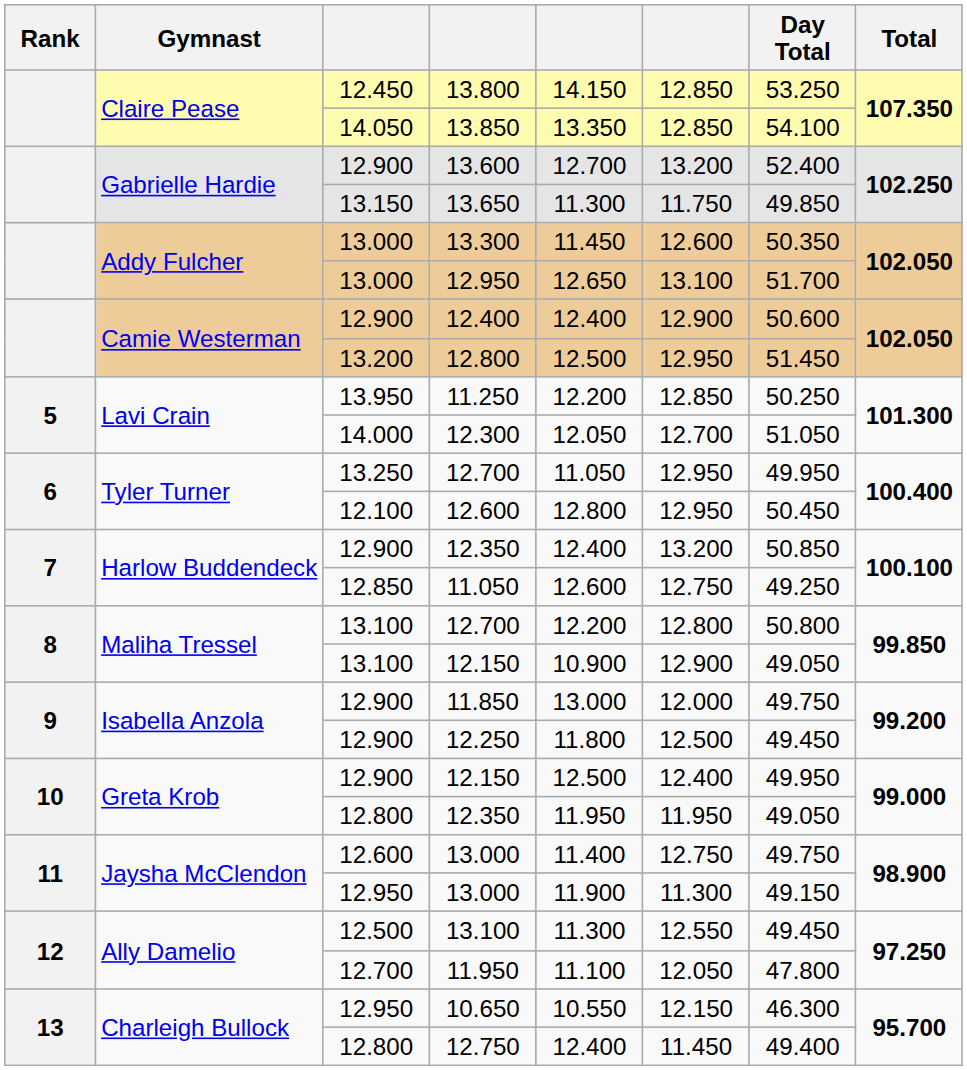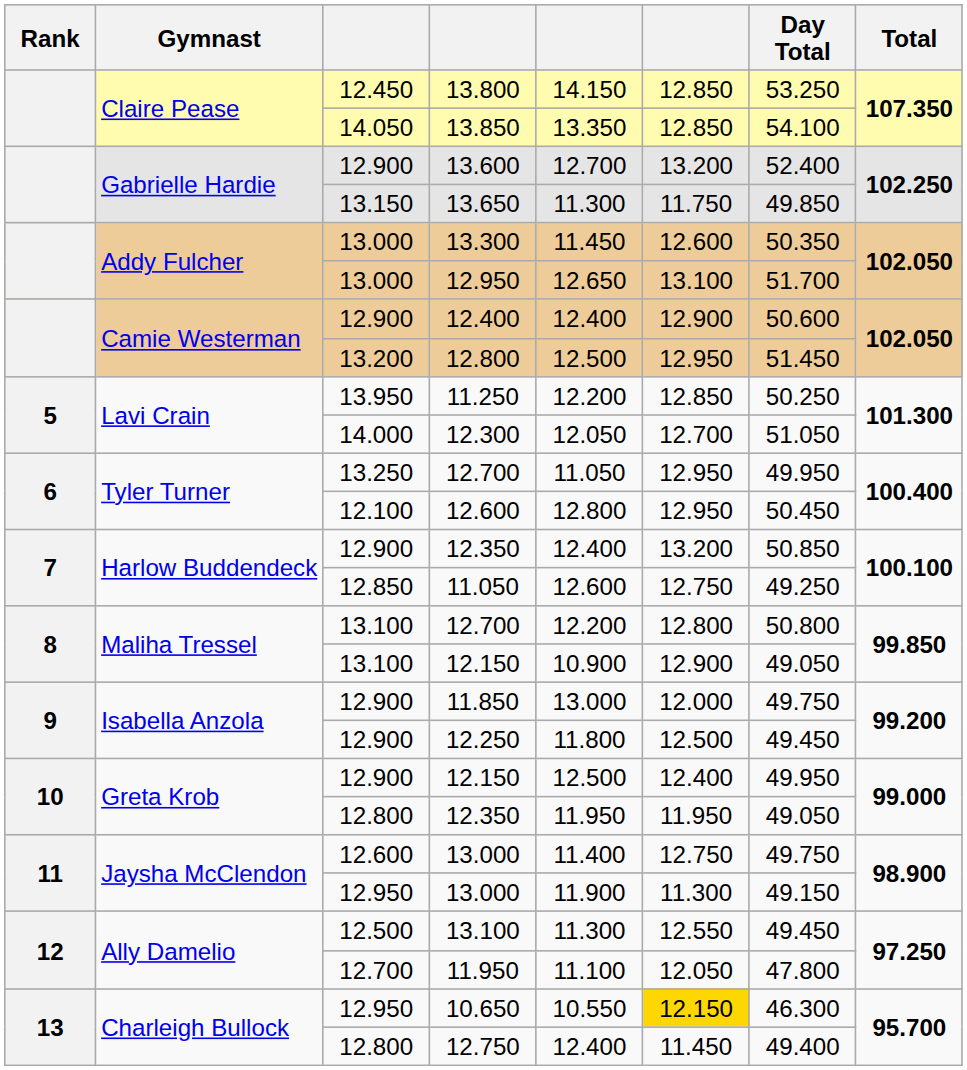(696, 1008) no background -> (696, 1008) gold background
